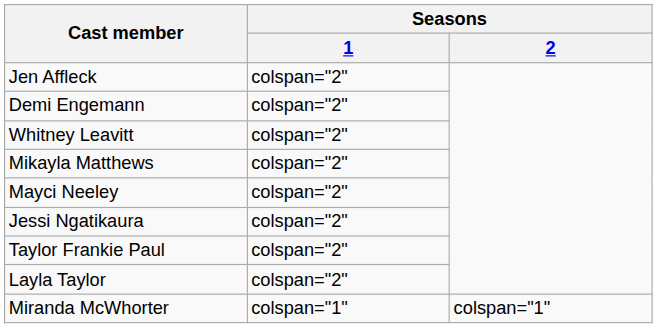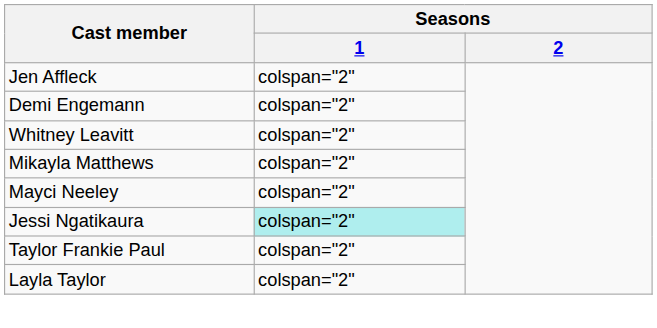(300, 221) no background -> (306, 221) paleturquoise background
- row: (89, 308)
